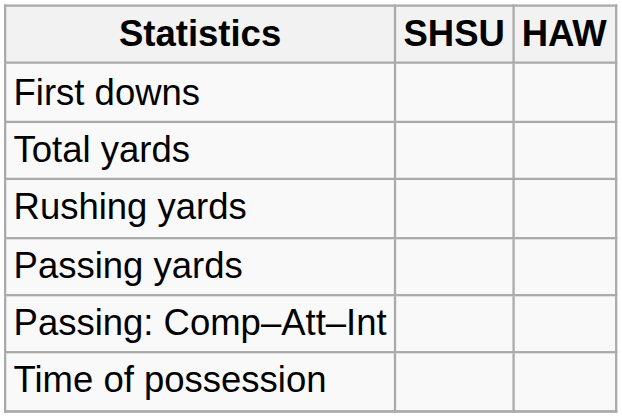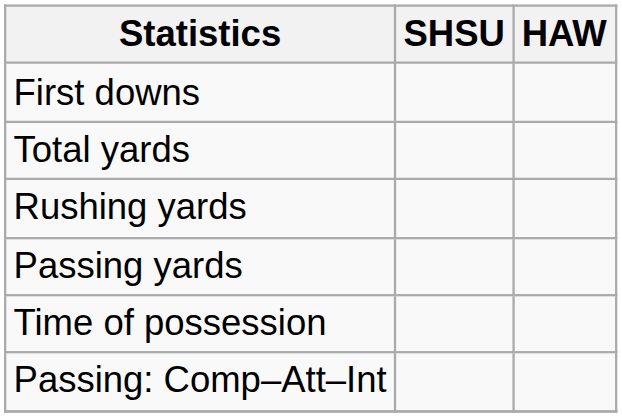rows swapped: (200, 323) <-> (170, 381)
